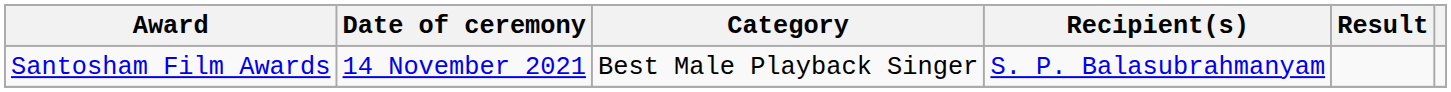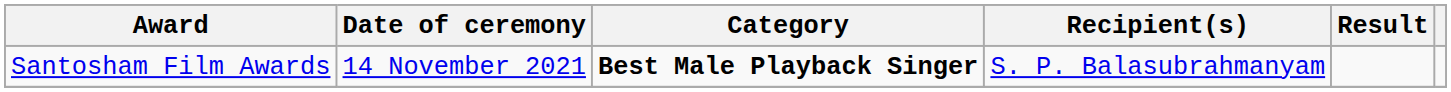(788, 67) normal -> (788, 67) bold
